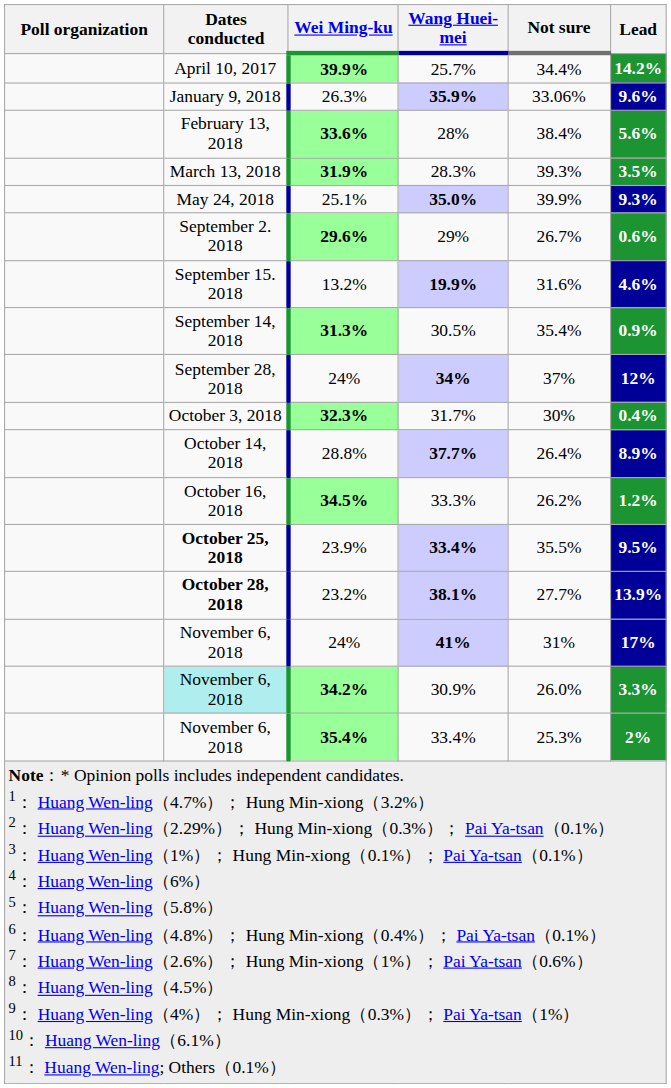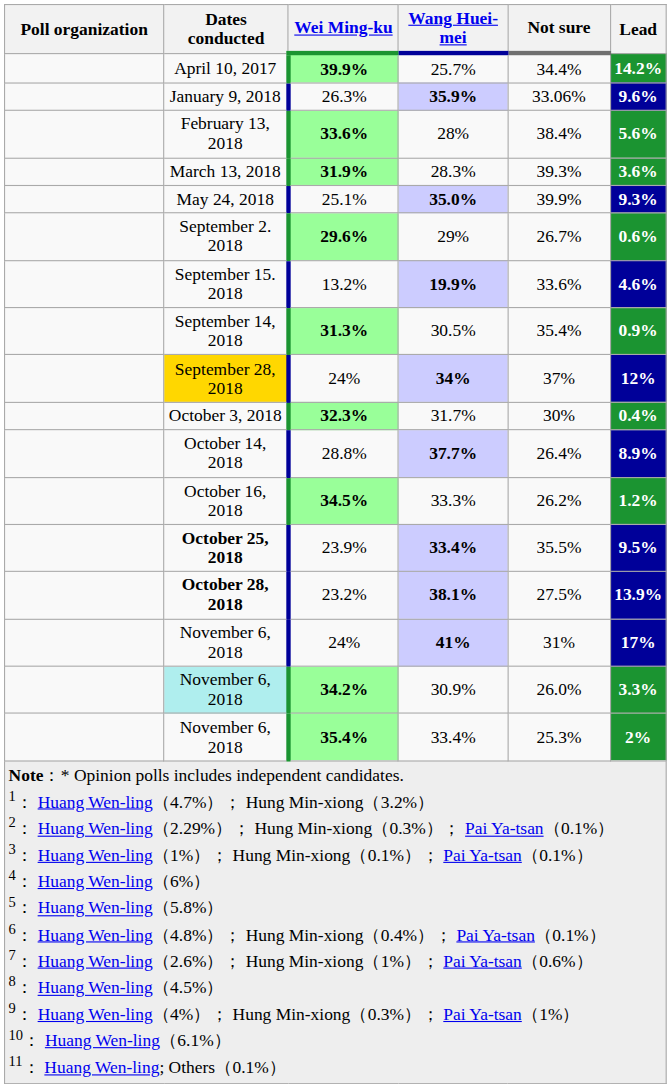(638, 171) 3.5% -> (638, 171) 3.6%
(559, 283) 31.6% -> (559, 283) 33.6%
(225, 378) no background -> (225, 378) gold background
(559, 595) 27.7% -> (559, 595) 27.5%
